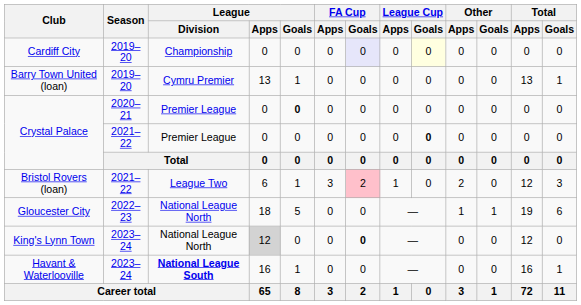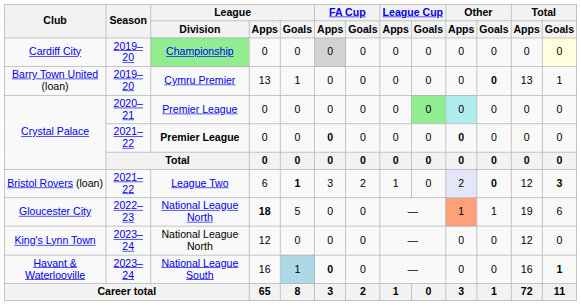(199, 52) no background -> (200, 52) lightgreen background
(330, 52) no background -> (330, 52) lightgrey background
(363, 52) lavender background -> (363, 52) no background
(428, 52) lightyellow background -> (428, 52) no background
(559, 52) no background -> (559, 52) lightyellow background
(494, 80) normal -> (494, 80) bold
(297, 109) bold -> (297, 109) normal
(428, 109) no background -> (428, 109) lightgreen background
(461, 109) no background -> (461, 109) paleturquoise background
(199, 138) normal -> (200, 138) bold
(330, 138) normal -> (330, 138) bold
(428, 138) bold -> (428, 138) normal
(461, 138) normal -> (461, 138) bold
(297, 183) normal -> (297, 183) bold
(363, 183) pink background -> (363, 183) no background
(461, 183) no background -> (461, 183) lavender background
(494, 183) normal -> (494, 183) bold
(559, 183) normal -> (559, 183) bold
(265, 212) normal -> (265, 212) bold
(461, 212) no background -> (461, 212) lightsalmon background
(265, 240) lightgrey background -> (265, 240) no background
(363, 240) bold -> (363, 240) normal
(199, 269) bold -> (200, 269) normal
(297, 269) no background -> (297, 269) lightblue background
(330, 269) normal -> (330, 269) bold
(559, 269) normal -> (559, 269) bold
